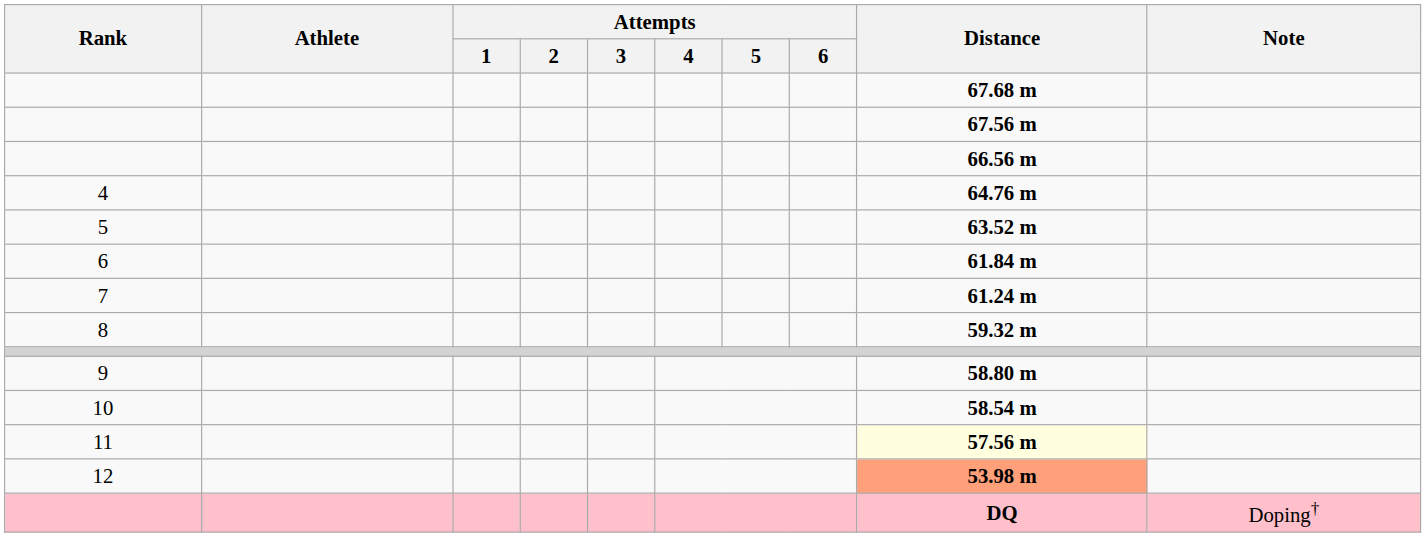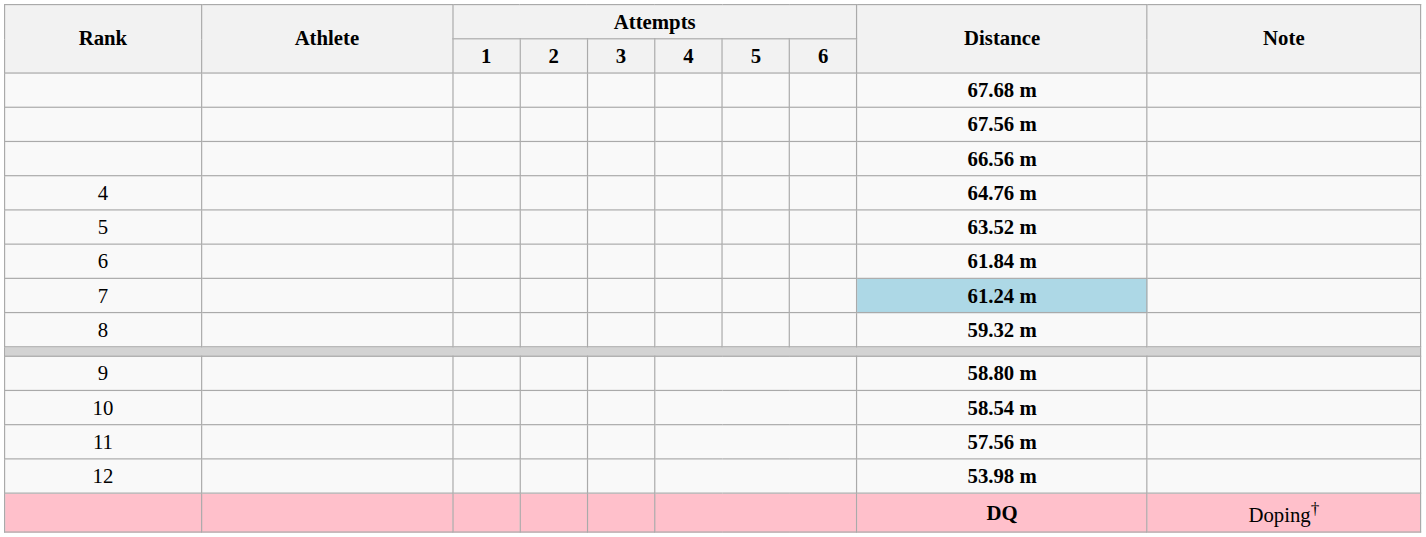(1002, 295) no background -> (1002, 295) lightblue background
(1002, 441) lightyellow background -> (1002, 441) no background
(1002, 476) lightsalmon background -> (1002, 476) no background
